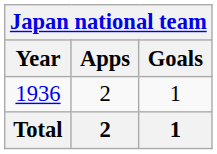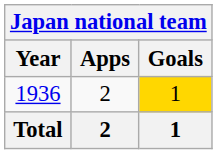(175, 93) no background -> (175, 93) gold background
